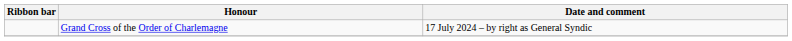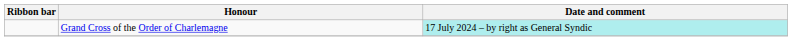(509, 28) no background -> (509, 28) paleturquoise background
